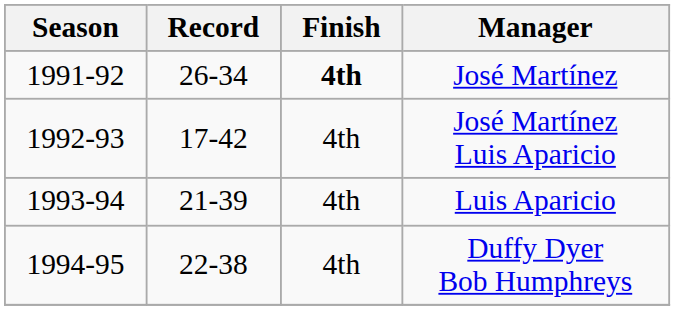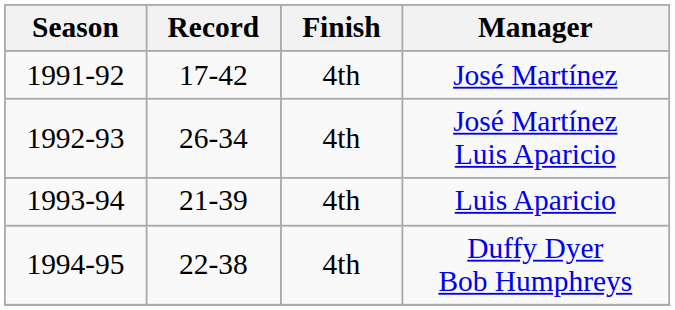(213, 74) 26-34 -> (213, 74) 17-42
(341, 74) bold -> (341, 74) normal
(213, 137) 17-42 -> (213, 137) 26-34
